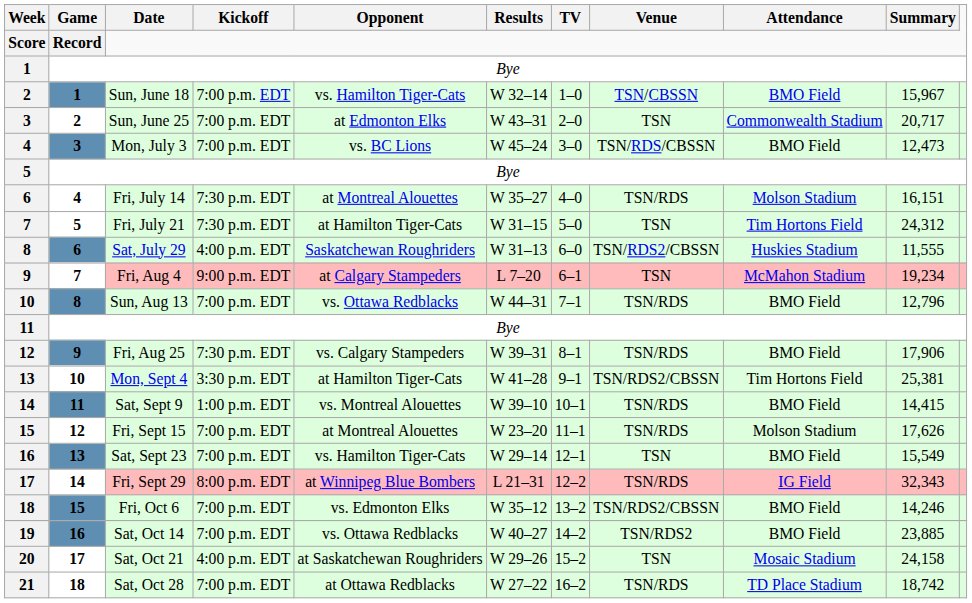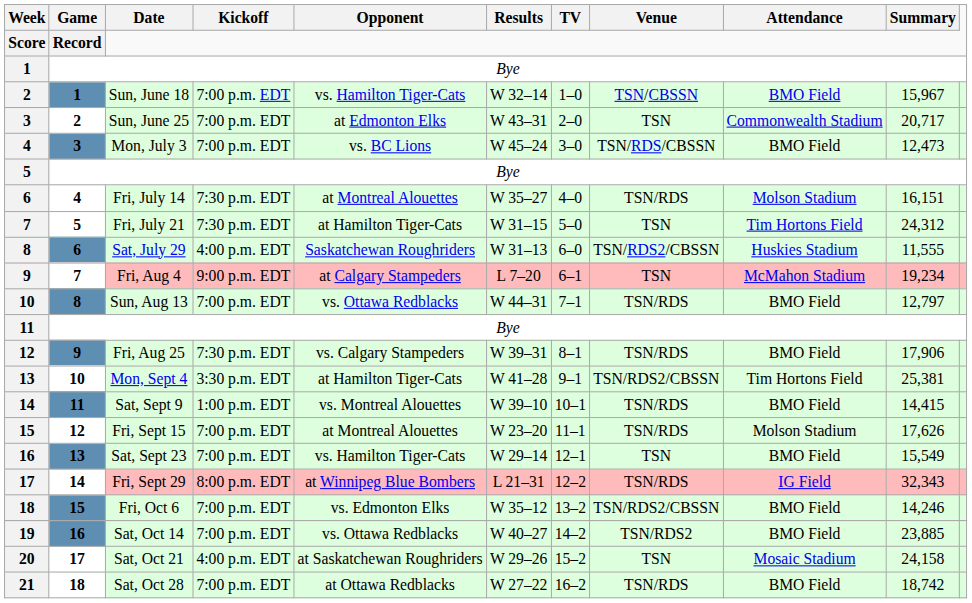(923, 301) 12,796 -> (923, 301) 12,797
(805, 585) TD Place Stadium -> (805, 585) BMO Field
